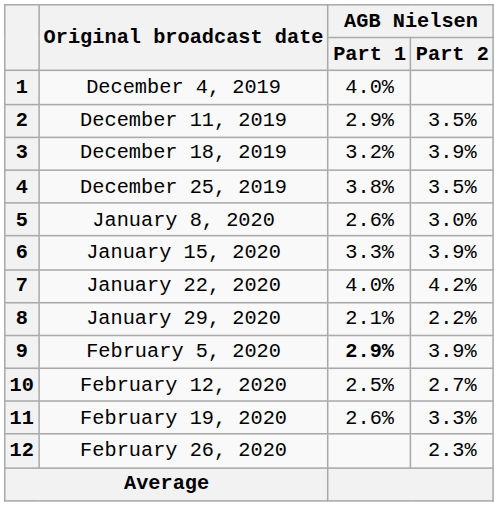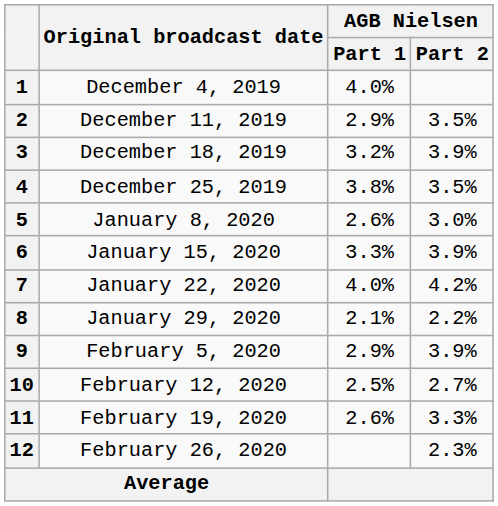(370, 352) bold -> (370, 352) normal
